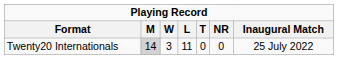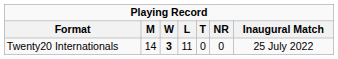(151, 46) lightgrey background -> (151, 46) no background
(169, 46) normal -> (169, 46) bold
